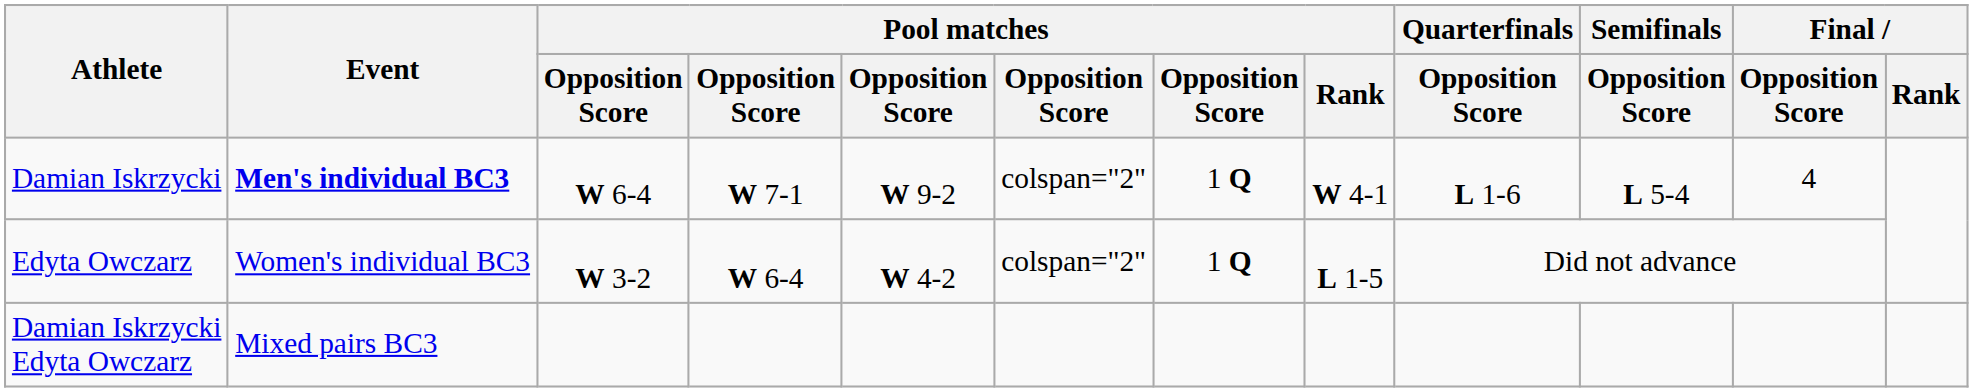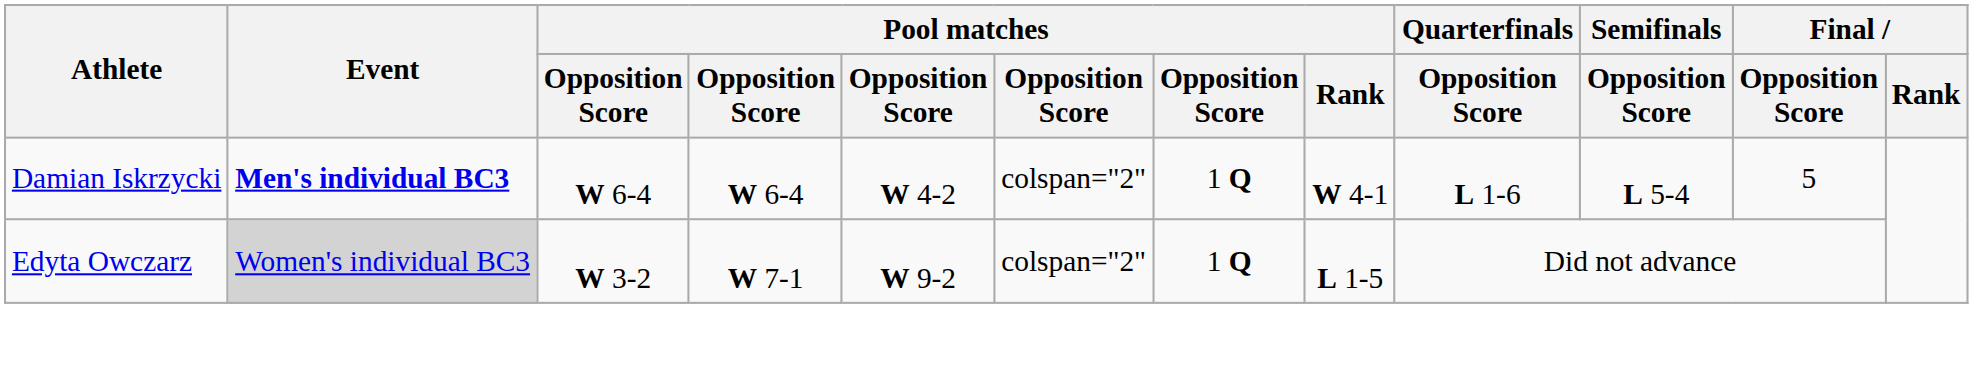(766, 195) W 7-1 -> (766, 195) W 6-4
(918, 195) W 9-2 -> (918, 195) W 4-2
(1809, 178) 4 -> (1809, 178) 5
(383, 261) no background -> (383, 261) lightgrey background
(766, 278) W 6-4 -> (766, 278) W 7-1
(918, 278) W 4-2 -> (918, 278) W 9-2
- row: (117, 344)
